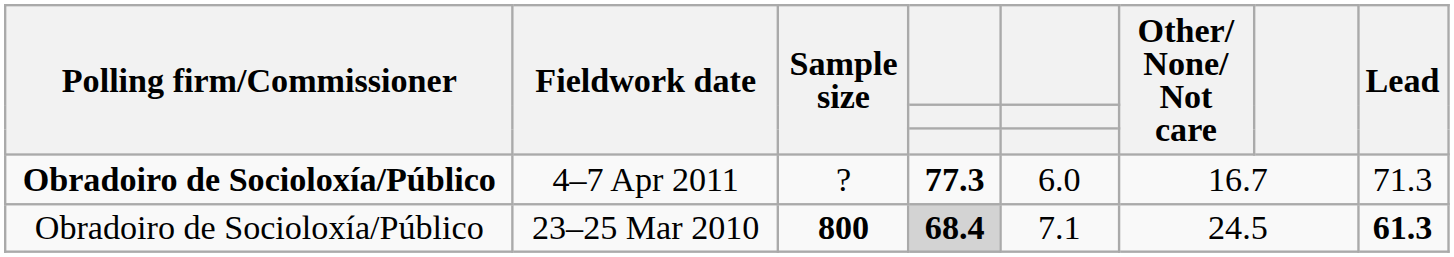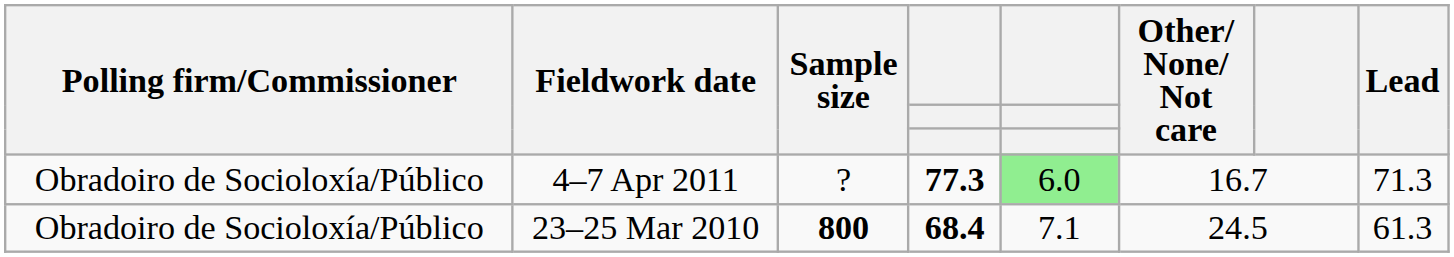(259, 179) bold -> (259, 179) normal
(1059, 179) no background -> (1059, 179) lightgreen background
(955, 228) lightgrey background -> (955, 228) no background
(1403, 228) bold -> (1403, 228) normal
